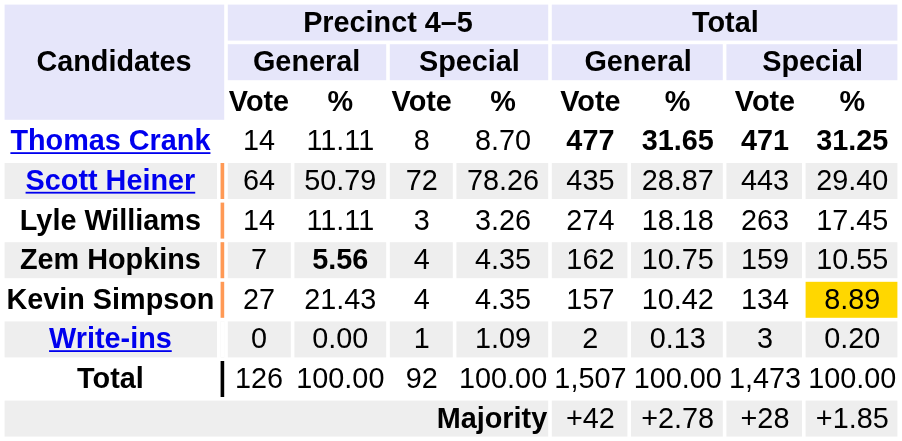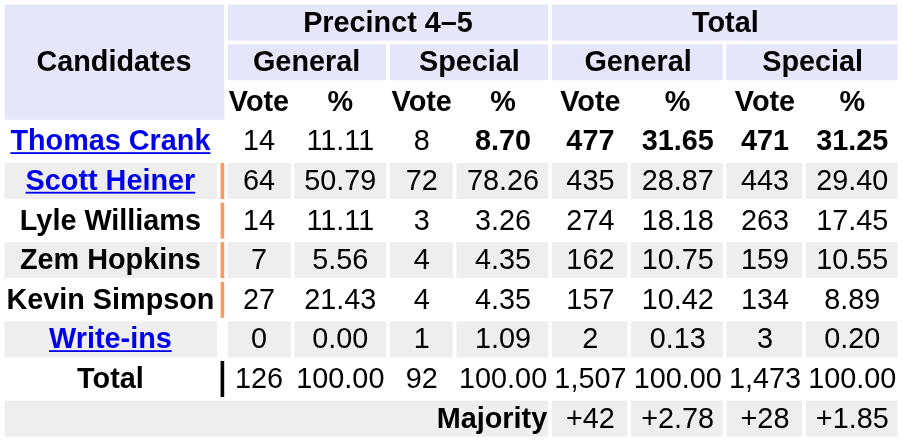(503, 140) normal -> (503, 140) bold
(340, 259) bold -> (340, 259) normal
(852, 299) gold background -> (852, 299) no background
